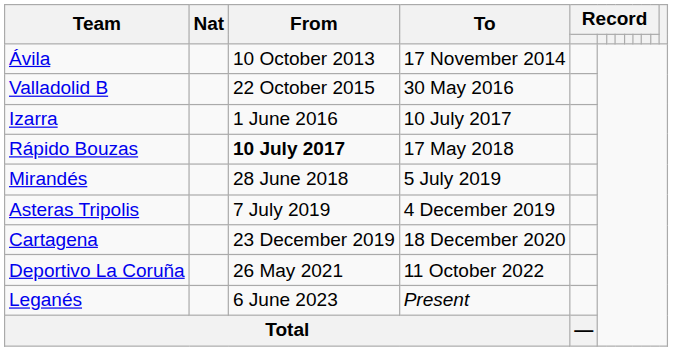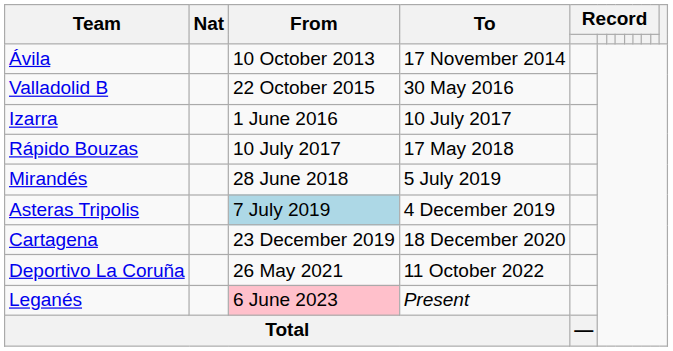(289, 149) bold -> (287, 149) normal
(282, 209) no background -> (282, 209) lightblue background
(285, 300) no background -> (285, 300) pink background
